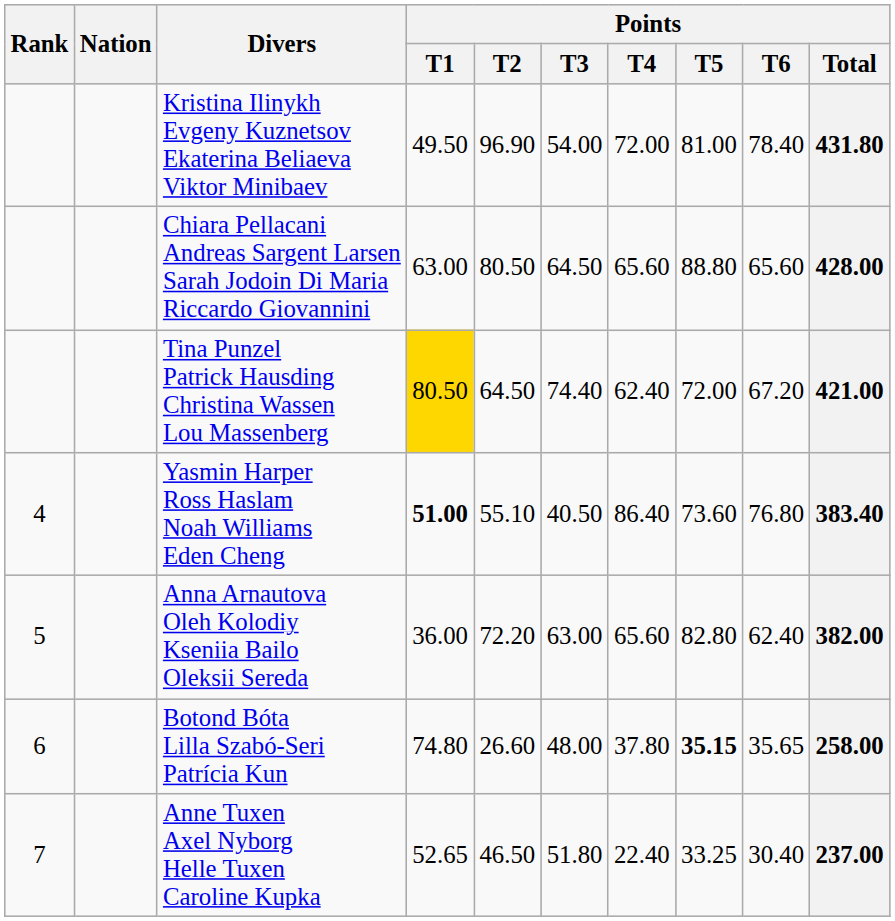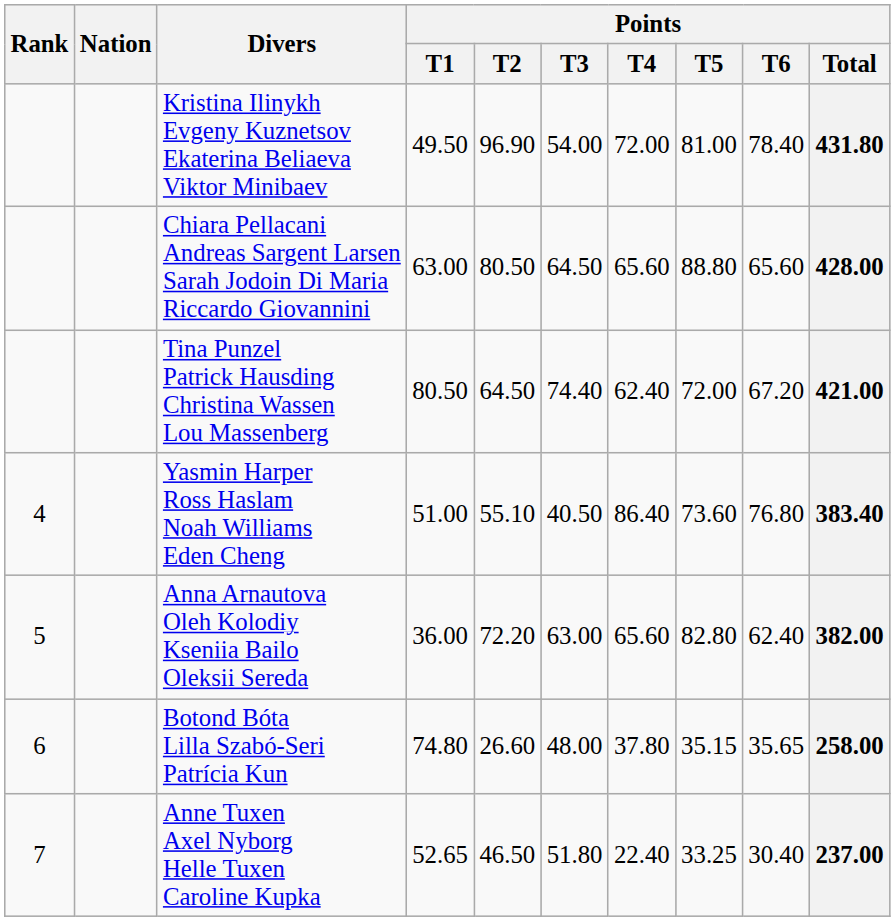(440, 390) gold background -> (440, 390) no background
(440, 513) bold -> (440, 513) normal
(709, 745) bold -> (709, 745) normal
